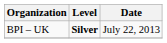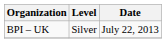(85, 29) bold -> (84, 29) normal
